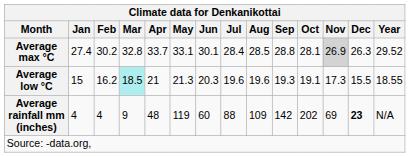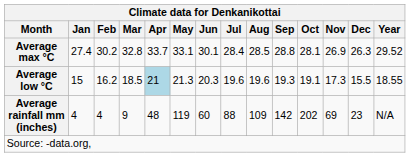(336, 52) lightgrey background -> (336, 52) no background
(132, 80) paleturquoise background -> (132, 80) no background
(153, 80) no background -> (153, 80) lightblue background
(357, 115) bold -> (357, 115) normal
